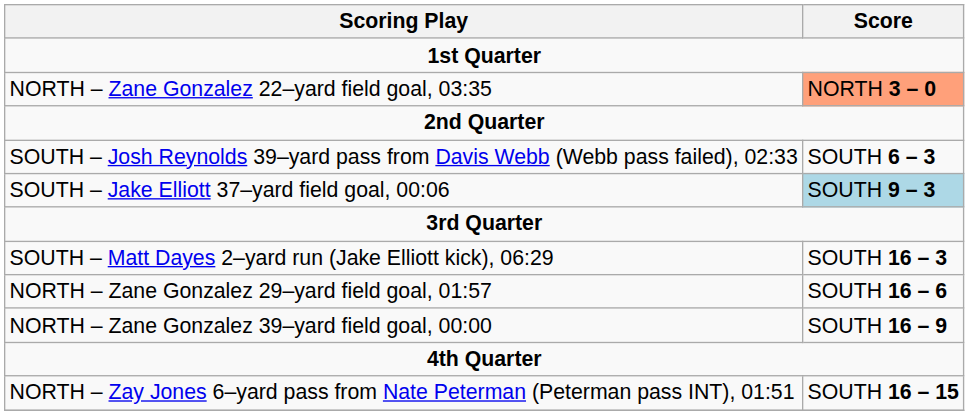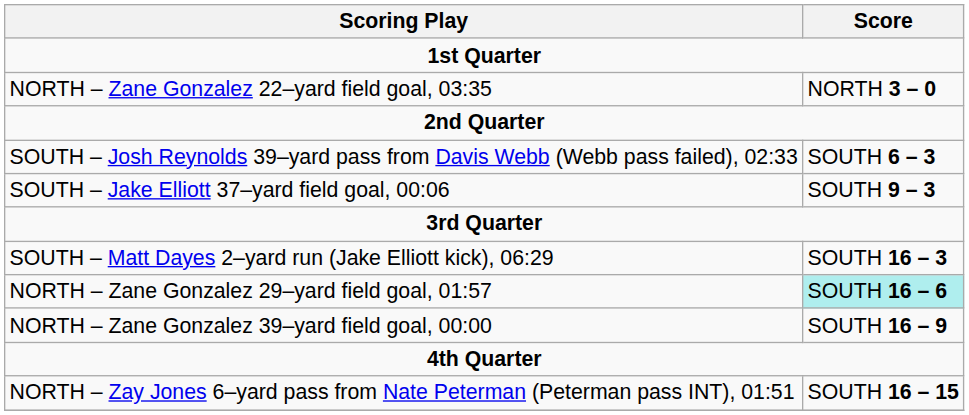(872, 88) lightsalmon background -> (872, 88) no background
(871, 190) lightblue background -> (871, 190) no background
(877, 291) no background -> (877, 291) paleturquoise background
